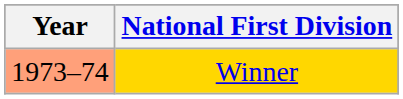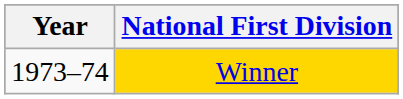(60, 70) lightsalmon background -> (60, 70) no background
